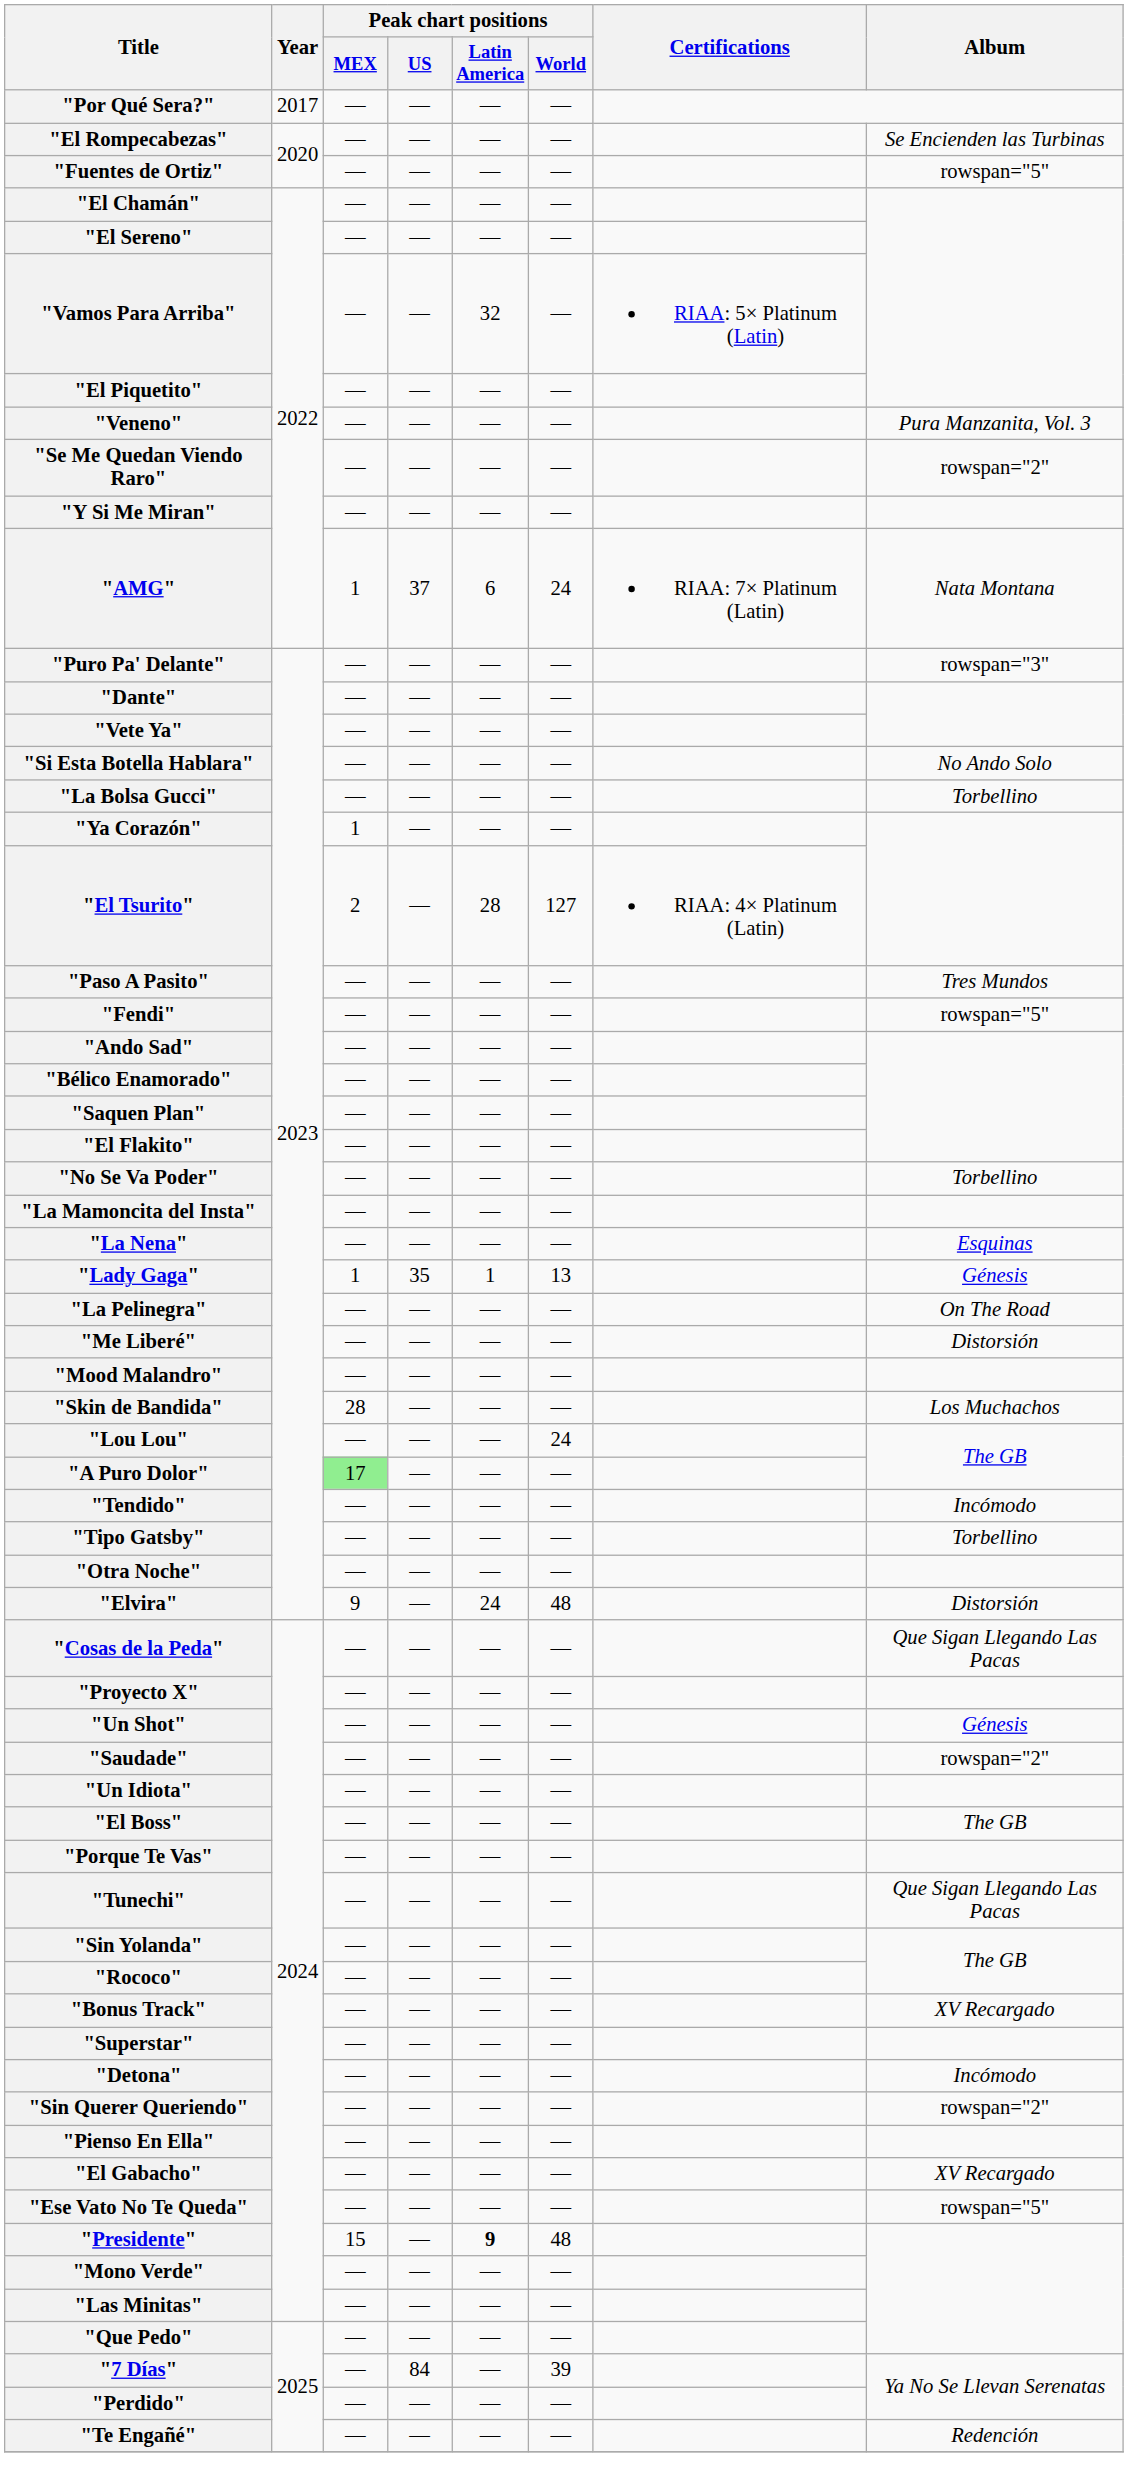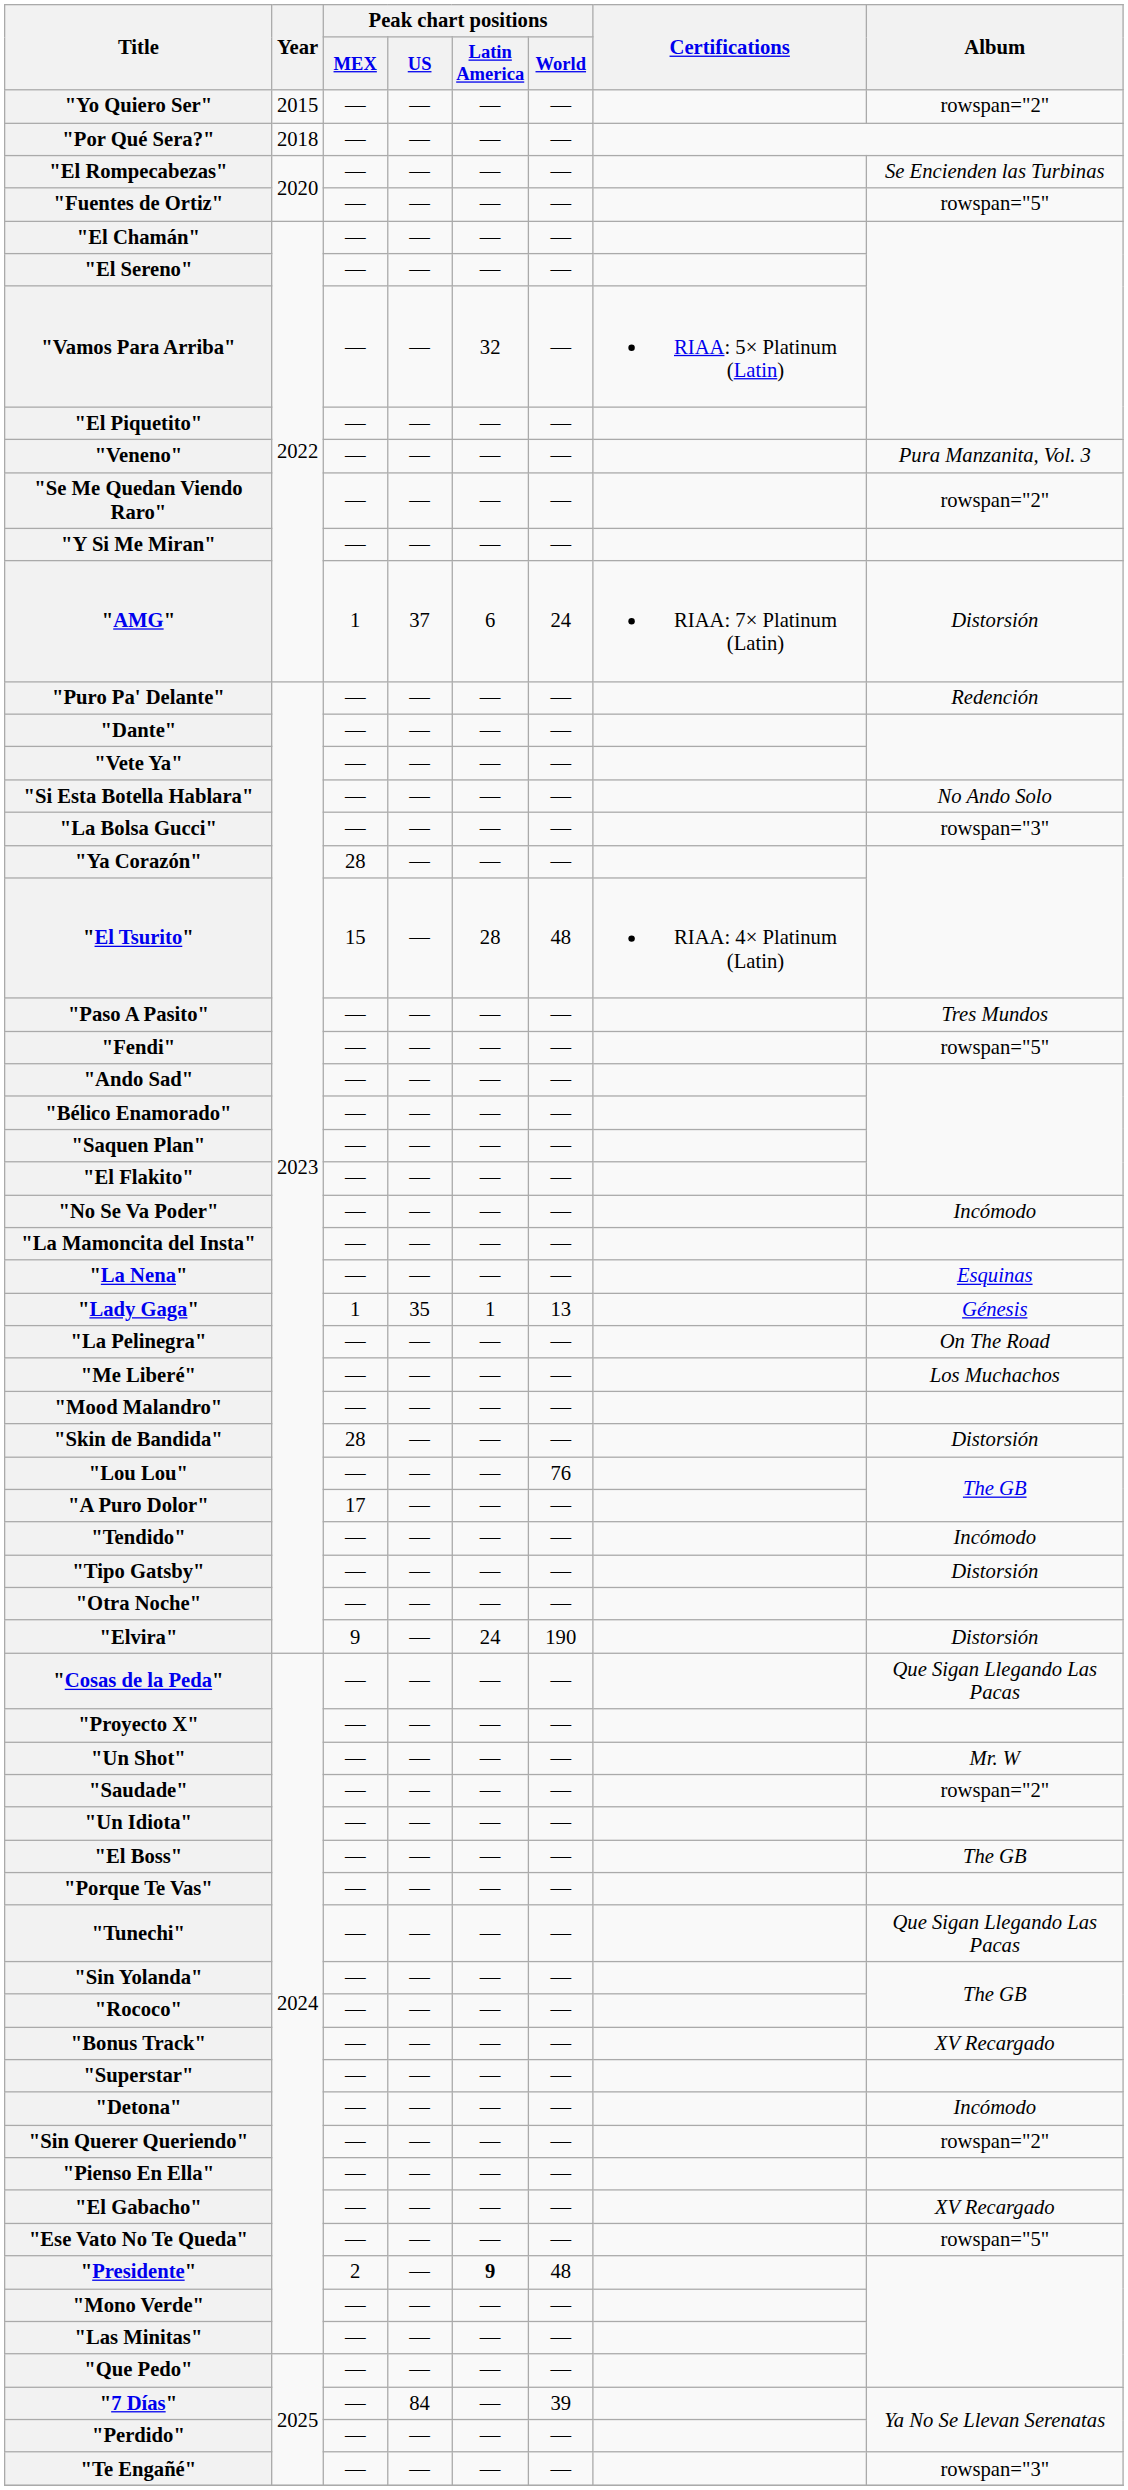+ row: (138, 106)
(298, 106) 2017 -> (298, 138) 2018
(995, 588) Nata Montana -> (995, 621) Distorsión
(995, 664) rowspan="3" -> (995, 697) Redención
(995, 795) Torbellino -> (995, 828) rowspan="3"
(355, 828) 1 -> (355, 861) 28
(355, 905) 2 -> (355, 937) 15
(561, 905) 127 -> (561, 937) 48
(995, 1178) Torbellino -> (995, 1210) Incómodo
(995, 1341) Distorsión -> (995, 1374) Los Muchachos
(995, 1407) Los Muchachos -> (995, 1440) Distorsión
(561, 1440) 24 -> (561, 1472) 76
(355, 1472) lightgreen background -> (355, 1505) no background
(995, 1538) Torbellino -> (995, 1570) Distorsión
(561, 1603) 48 -> (561, 1636) 190
(995, 1725) Génesis -> (995, 1757) Mr. W
(355, 2239) 15 -> (355, 2272) 2
(995, 2435) Redención -> (995, 2468) rowspan="3"
